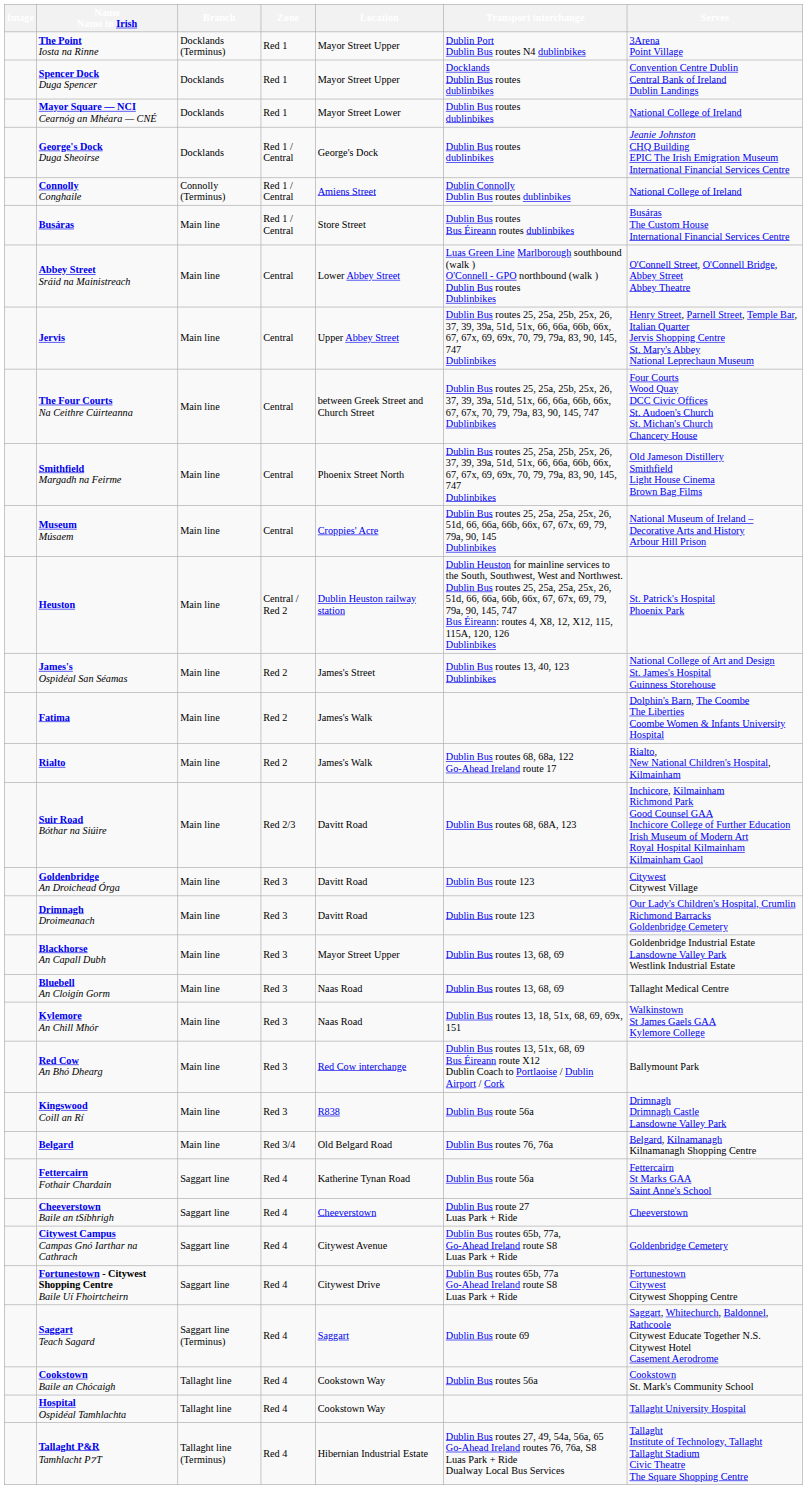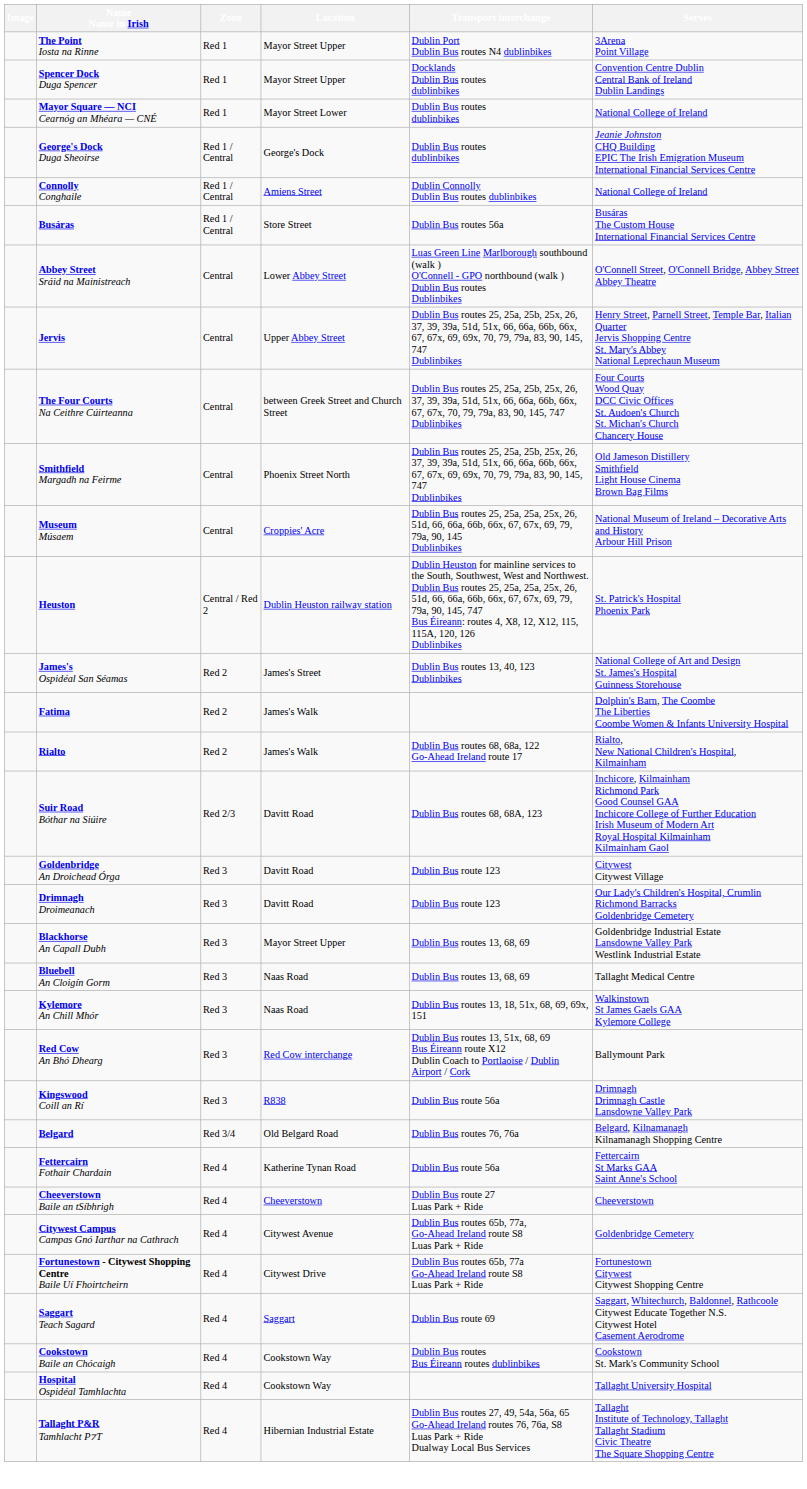- column: (219, 18)
(510, 225) Dublin Bus routes Bus Éireann routes dublinbikes -> (457, 225) Dublin Bus routes 56a
(492, 1381) Dublin Bus routes 56a -> (476, 1358) Dublin Bus routes Bus Éireann routes dublinbikes
